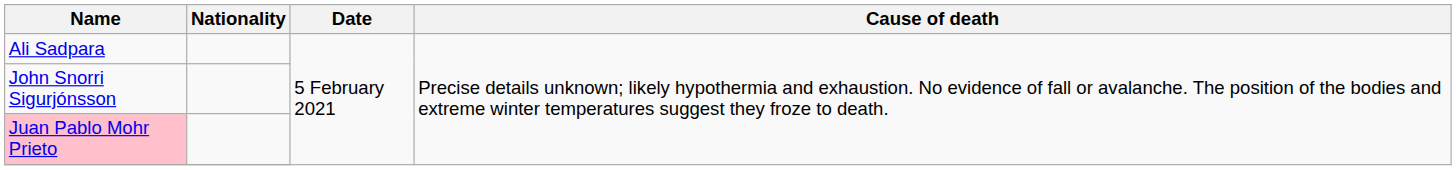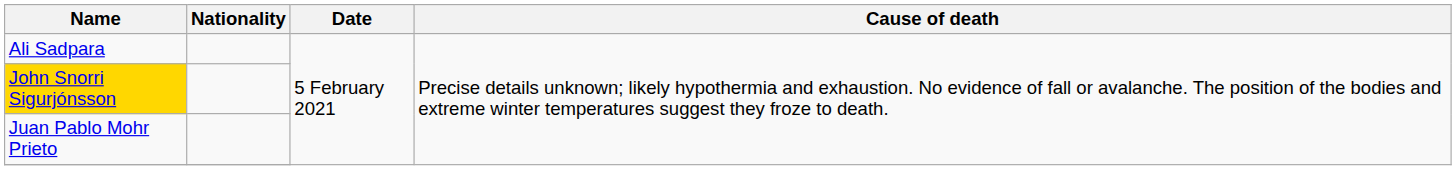(63, 88) no background -> (63, 88) gold background
(79, 138) pink background -> (79, 138) no background
